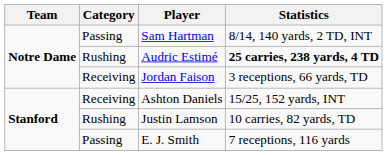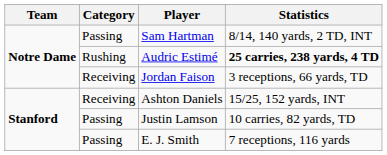(104, 119) Rushing -> (102, 119) Passing
